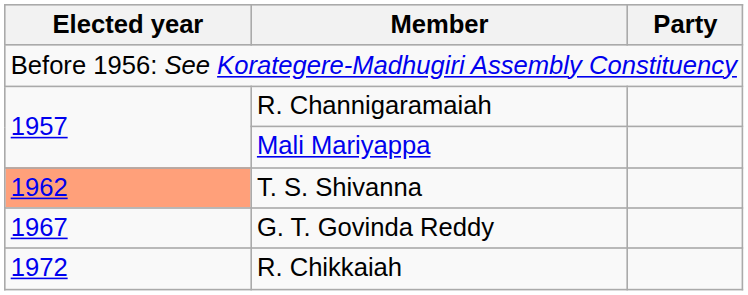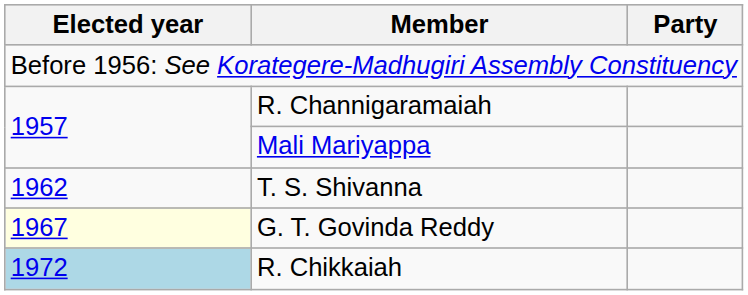(39, 187) lightsalmon background -> (39, 187) no background
(39, 227) no background -> (39, 227) lightyellow background
(39, 268) no background -> (39, 268) lightblue background
